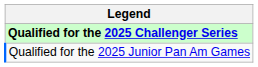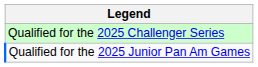(123, 33) bold -> (116, 33) normal
